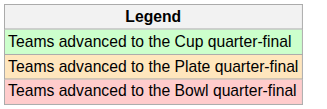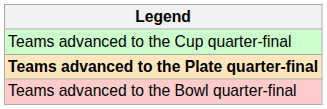(153, 66) normal -> (163, 66) bold
